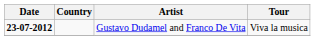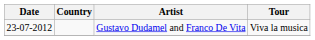(29, 27) bold -> (29, 27) normal
